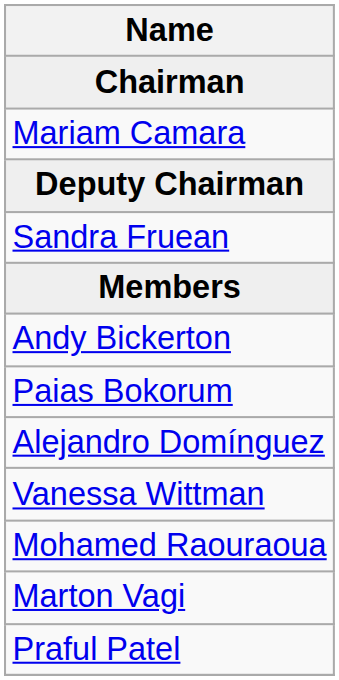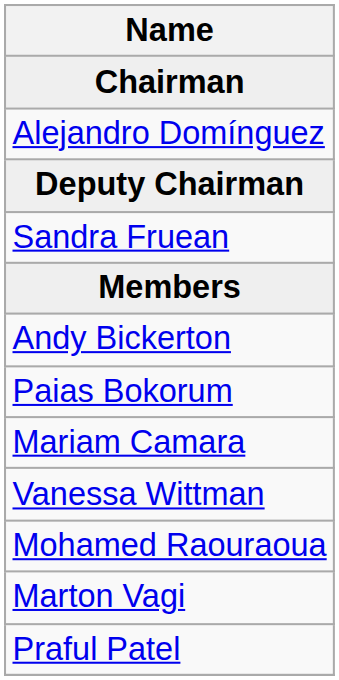(129, 133) Mariam Camara -> (169, 133) Alejandro Domínguez
(169, 442) Alejandro Domínguez -> (129, 442) Mariam Camara
